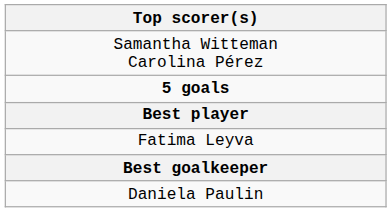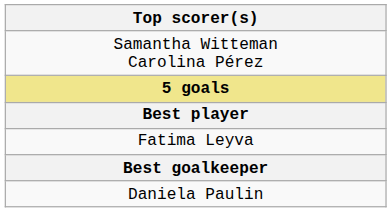(196, 89) no background -> (196, 89) khaki background
